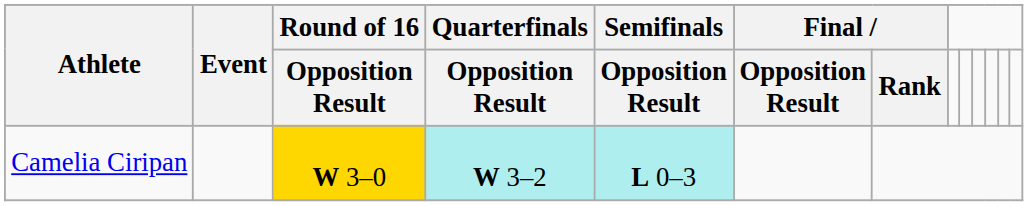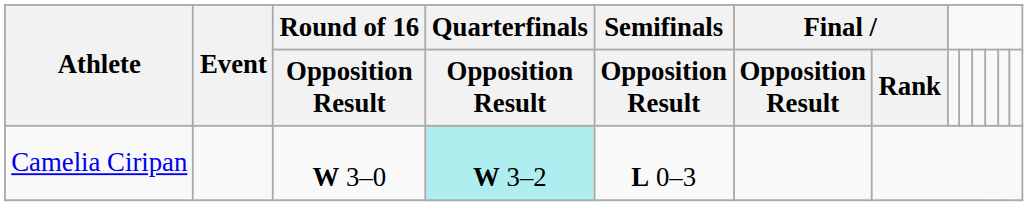(349, 178) gold background -> (349, 178) no background
(664, 178) paleturquoise background -> (664, 178) no background
